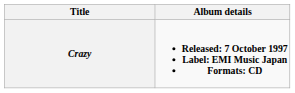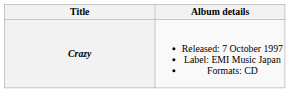(223, 59) bold -> (220, 59) normal
